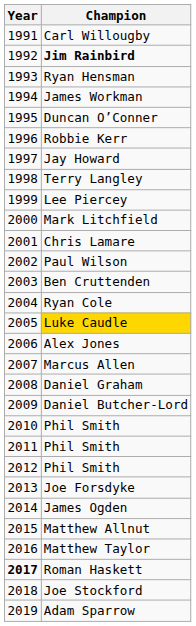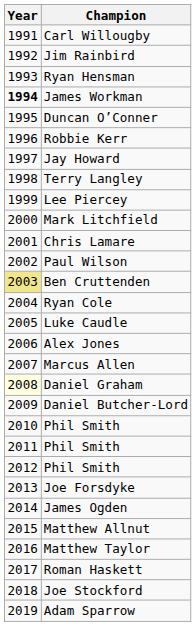(89, 56) bold -> (89, 56) normal
(23, 97) normal -> (23, 97) bold
(23, 282) no background -> (23, 282) khaki background
(86, 323) gold background -> (86, 323) no background
(23, 385) no background -> (23, 385) lightyellow background
(23, 570) bold -> (23, 570) normal
